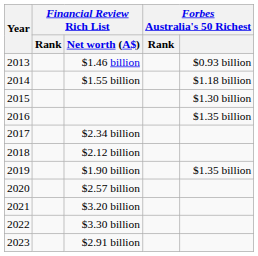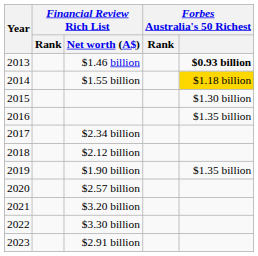(222, 62) normal -> (221, 62) bold
(222, 80) no background -> (222, 80) gold background
